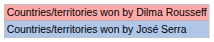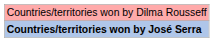(97, 29) normal -> (104, 29) bold
